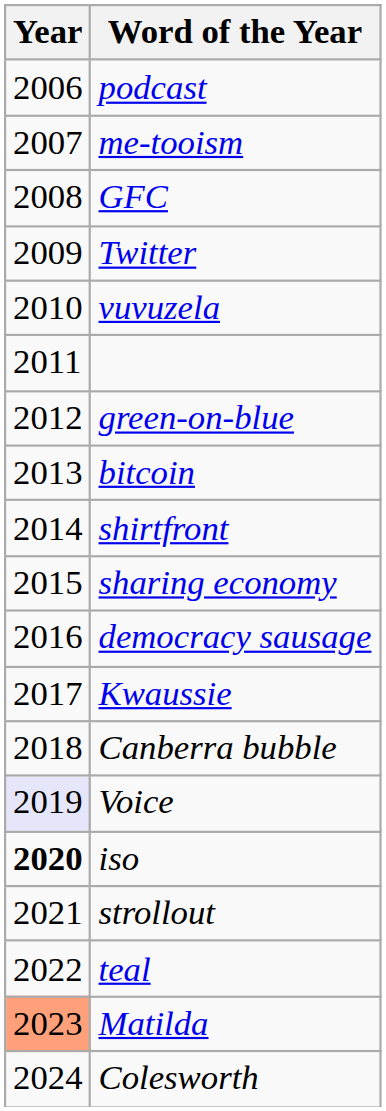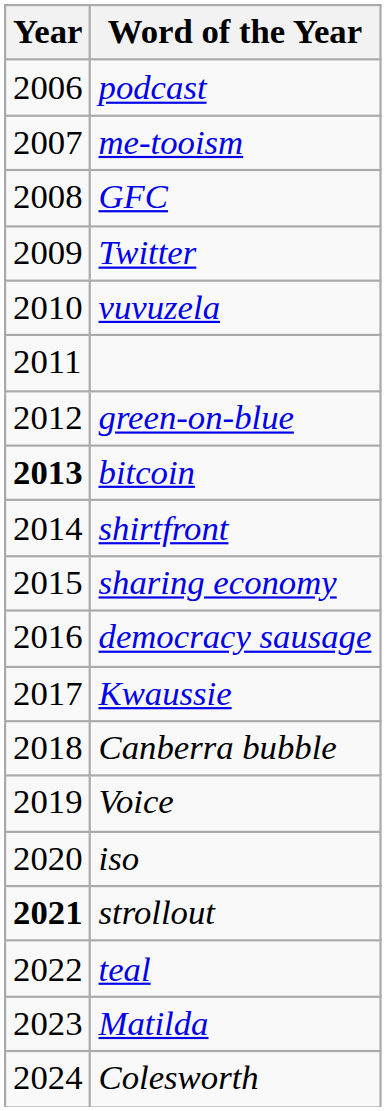(48, 472) normal -> (48, 472) bold
(48, 802) lavender background -> (48, 802) no background
(48, 857) bold -> (48, 857) normal
(48, 913) normal -> (48, 913) bold
(48, 1023) lightsalmon background -> (48, 1023) no background
